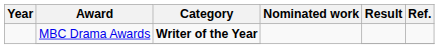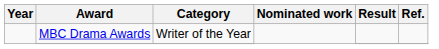(207, 33) bold -> (203, 33) normal
